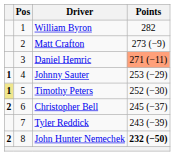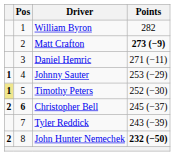(148, 44) normal -> (148, 44) bold
(148, 59) lightsalmon background -> (148, 59) no background
(23, 107) normal -> (23, 107) bold
